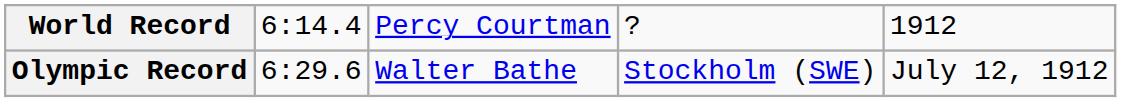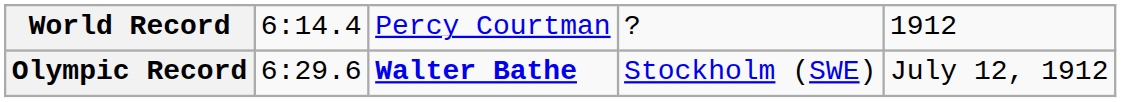(476, 73) normal -> (476, 73) bold
